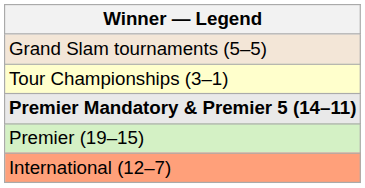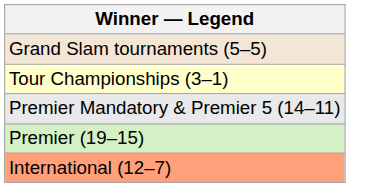(183, 108) bold -> (175, 108) normal
